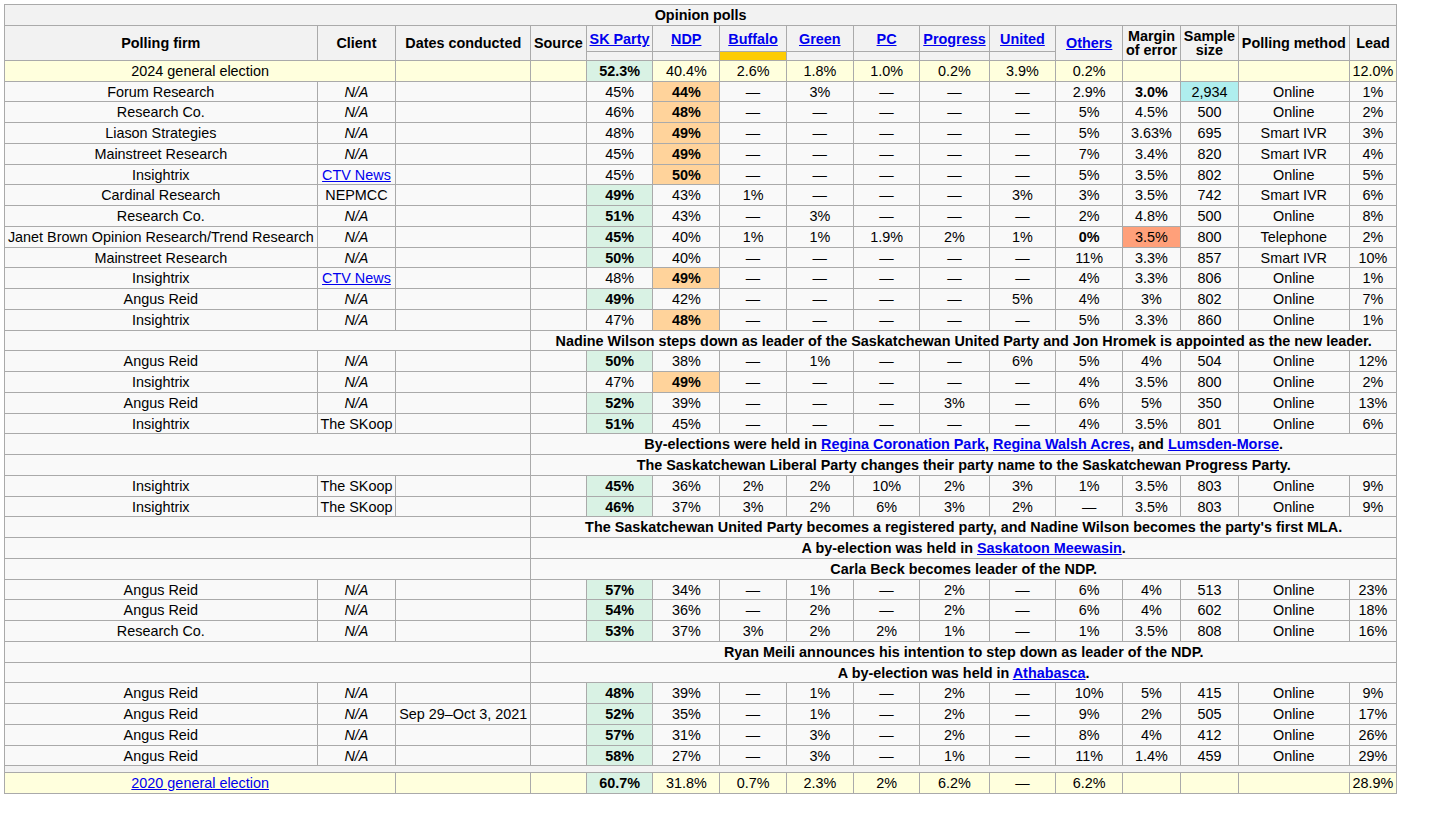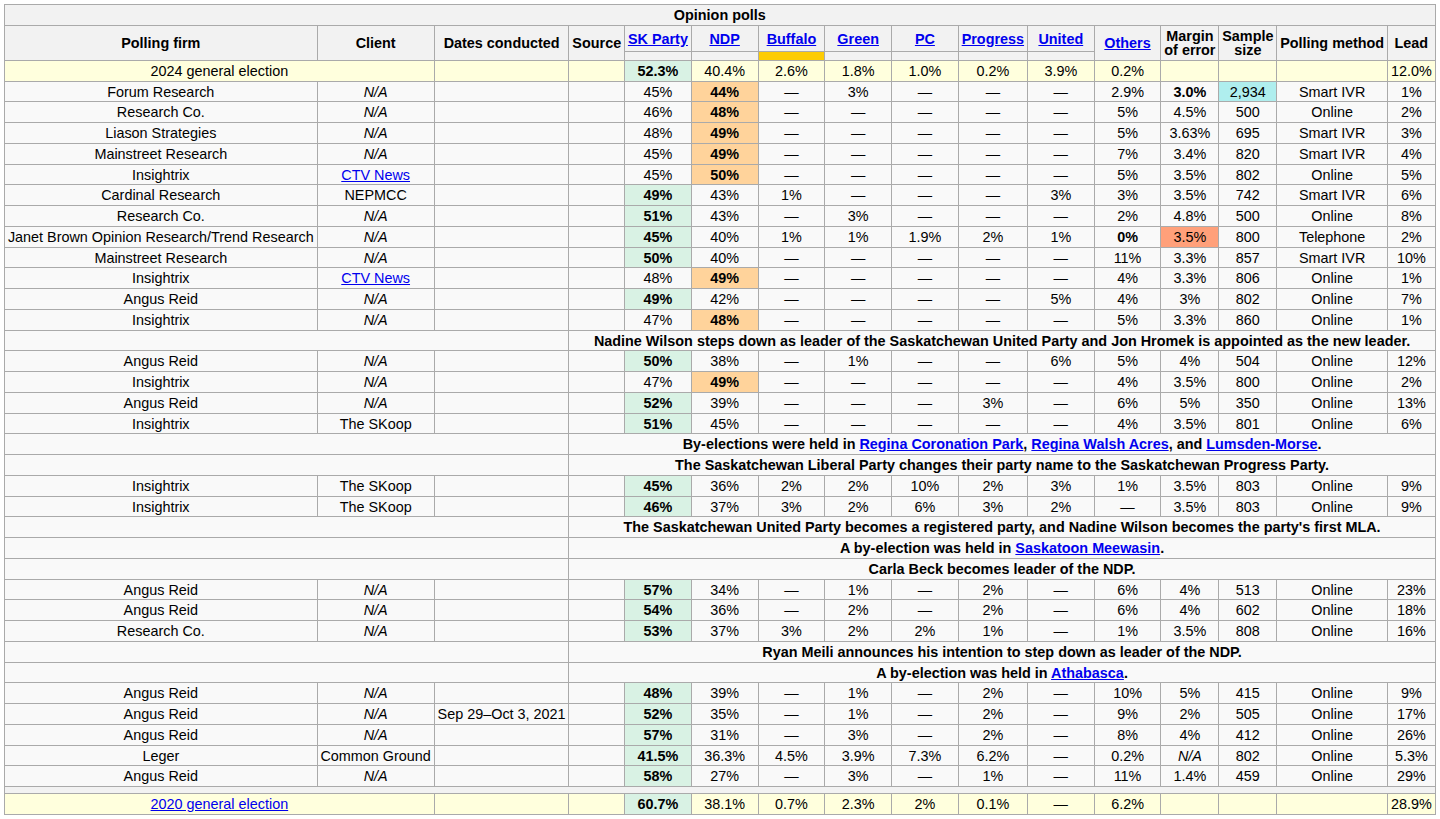(1294, 92) Online -> (1332, 92) Smart IVR
+ row: (161, 756)
(686, 783) 31.8% -> (725, 804) 38.1%
(954, 783) 6.2% -> (993, 804) 0.1%
